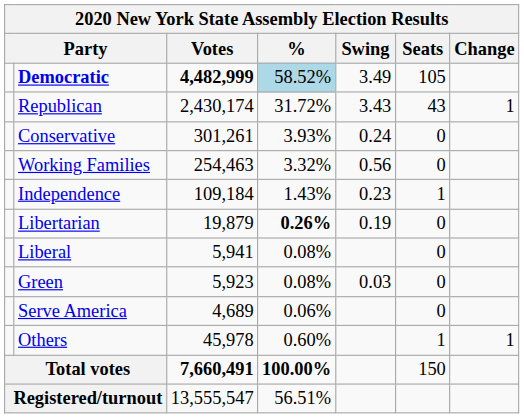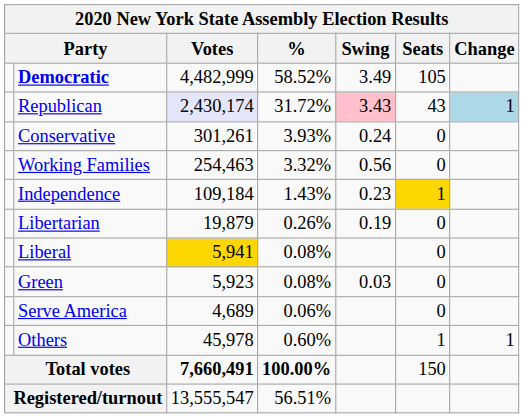(217, 77) bold -> (217, 77) normal
(303, 77) lightblue background -> (303, 77) no background
(217, 106) no background -> (217, 106) lavender background
(375, 106) no background -> (375, 106) pink background
(510, 106) no background -> (510, 106) lightblue background
(441, 194) no background -> (441, 194) gold background
(306, 223) bold -> (307, 223) normal
(233, 252) no background -> (233, 252) gold background
